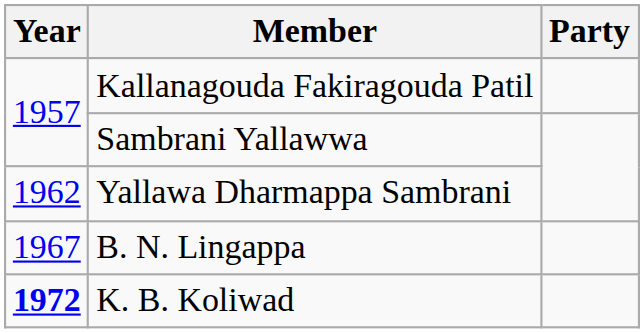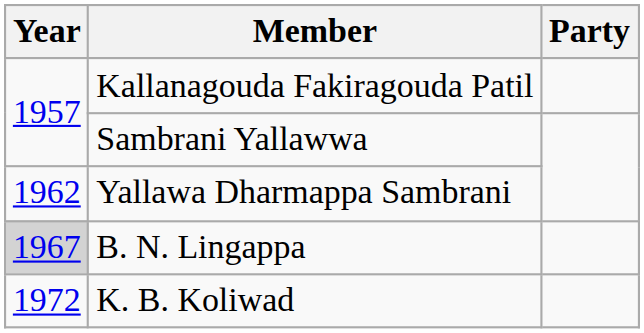(47, 246) no background -> (47, 246) lightgrey background
(47, 300) bold -> (47, 300) normal
